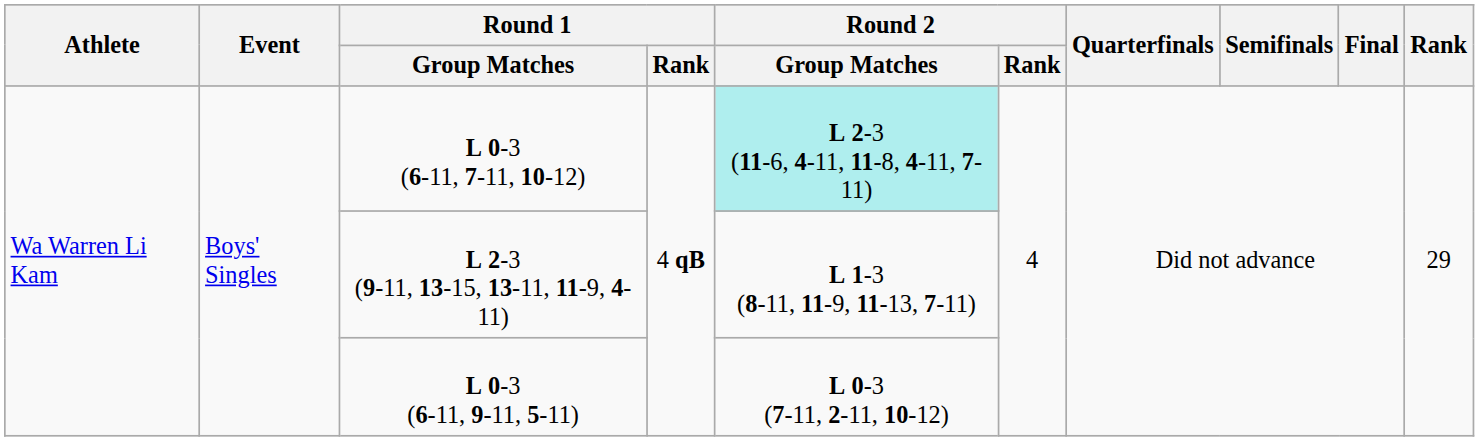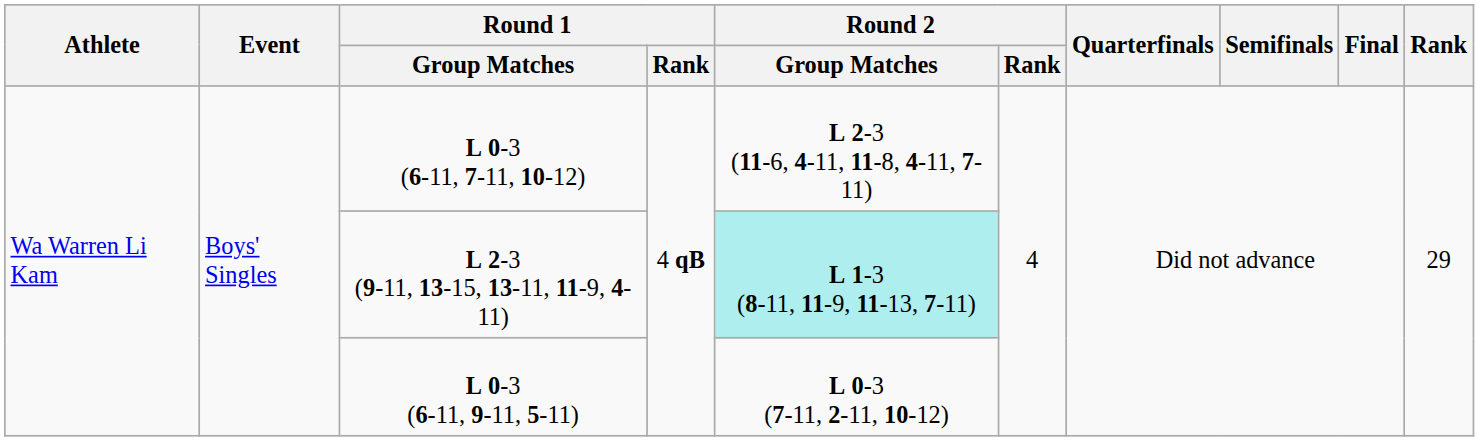(857, 162) paleturquoise background -> (857, 162) no background
(857, 289) no background -> (857, 289) paleturquoise background
